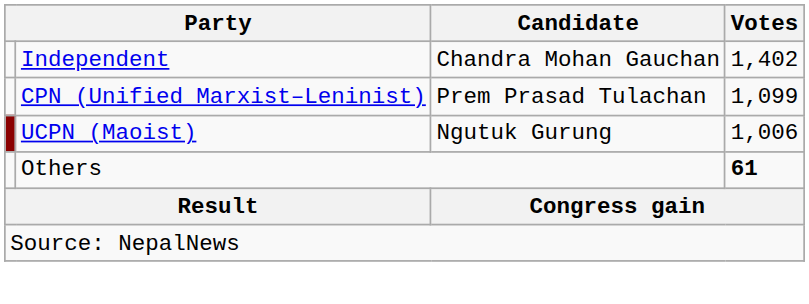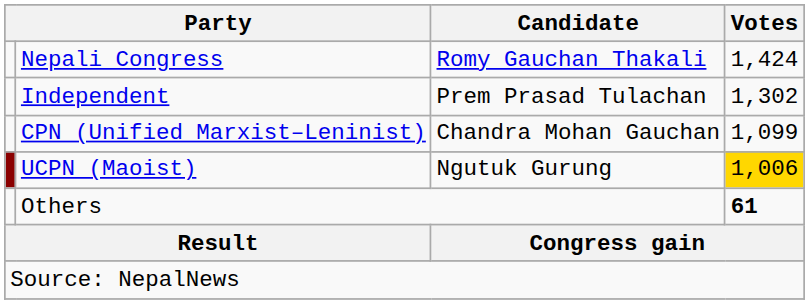+ row: (122, 60)
(578, 60) Chandra Mohan Gauchan -> (571, 97) Prem Prasad Tulachan
(764, 60) 1,402 -> (764, 97) 1,302
(571, 97) Prem Prasad Tulachan -> (578, 133) Chandra Mohan Gauchan
(764, 133) no background -> (764, 170) gold background
